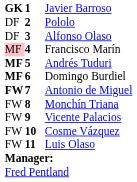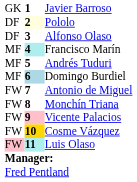(14, 8) bold -> (13, 8) normal
(28, 22) no background -> (28, 22) lightyellow background
(13, 49) pink background -> (13, 49) no background
(28, 49) no background -> (28, 49) paleturquoise background
(14, 63) bold -> (13, 63) normal
(14, 76) bold -> (13, 76) normal
(28, 76) no background -> (28, 76) lightblue background
(14, 90) bold -> (13, 90) normal
(28, 117) no background -> (28, 117) pink background
(31, 131) no background -> (31, 131) gold background
(13, 144) no background -> (13, 144) pink background
(30, 144) no background -> (30, 144) paleturquoise background
